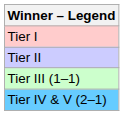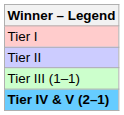(57, 100) normal -> (58, 100) bold
